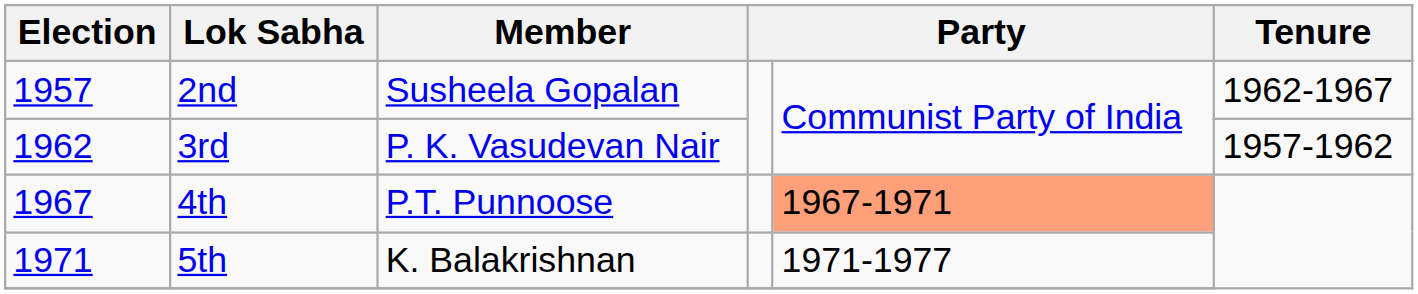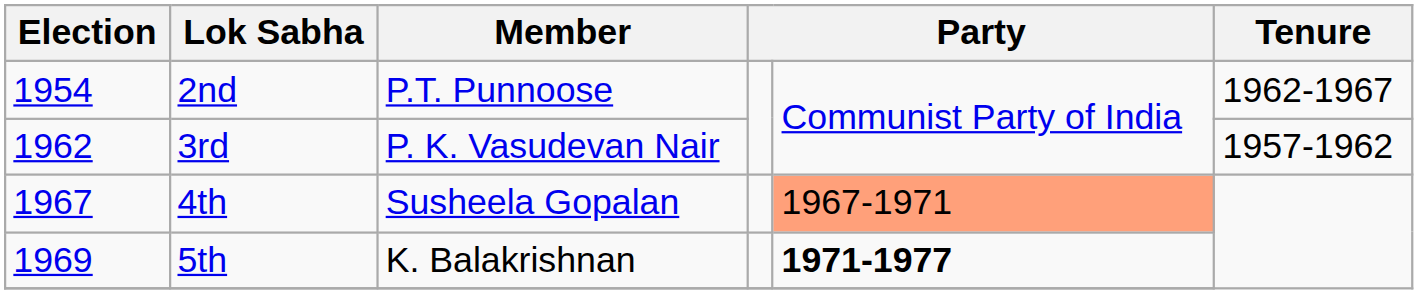(53, 89) 1957 -> (53, 89) 1954
(532, 89) Susheela Gopalan -> (499, 89) P.T. Punnoose
(499, 202) P.T. Punnoose -> (532, 202) Susheela Gopalan
(53, 259) 1971 -> (53, 259) 1969
(867, 259) normal -> (867, 259) bold
